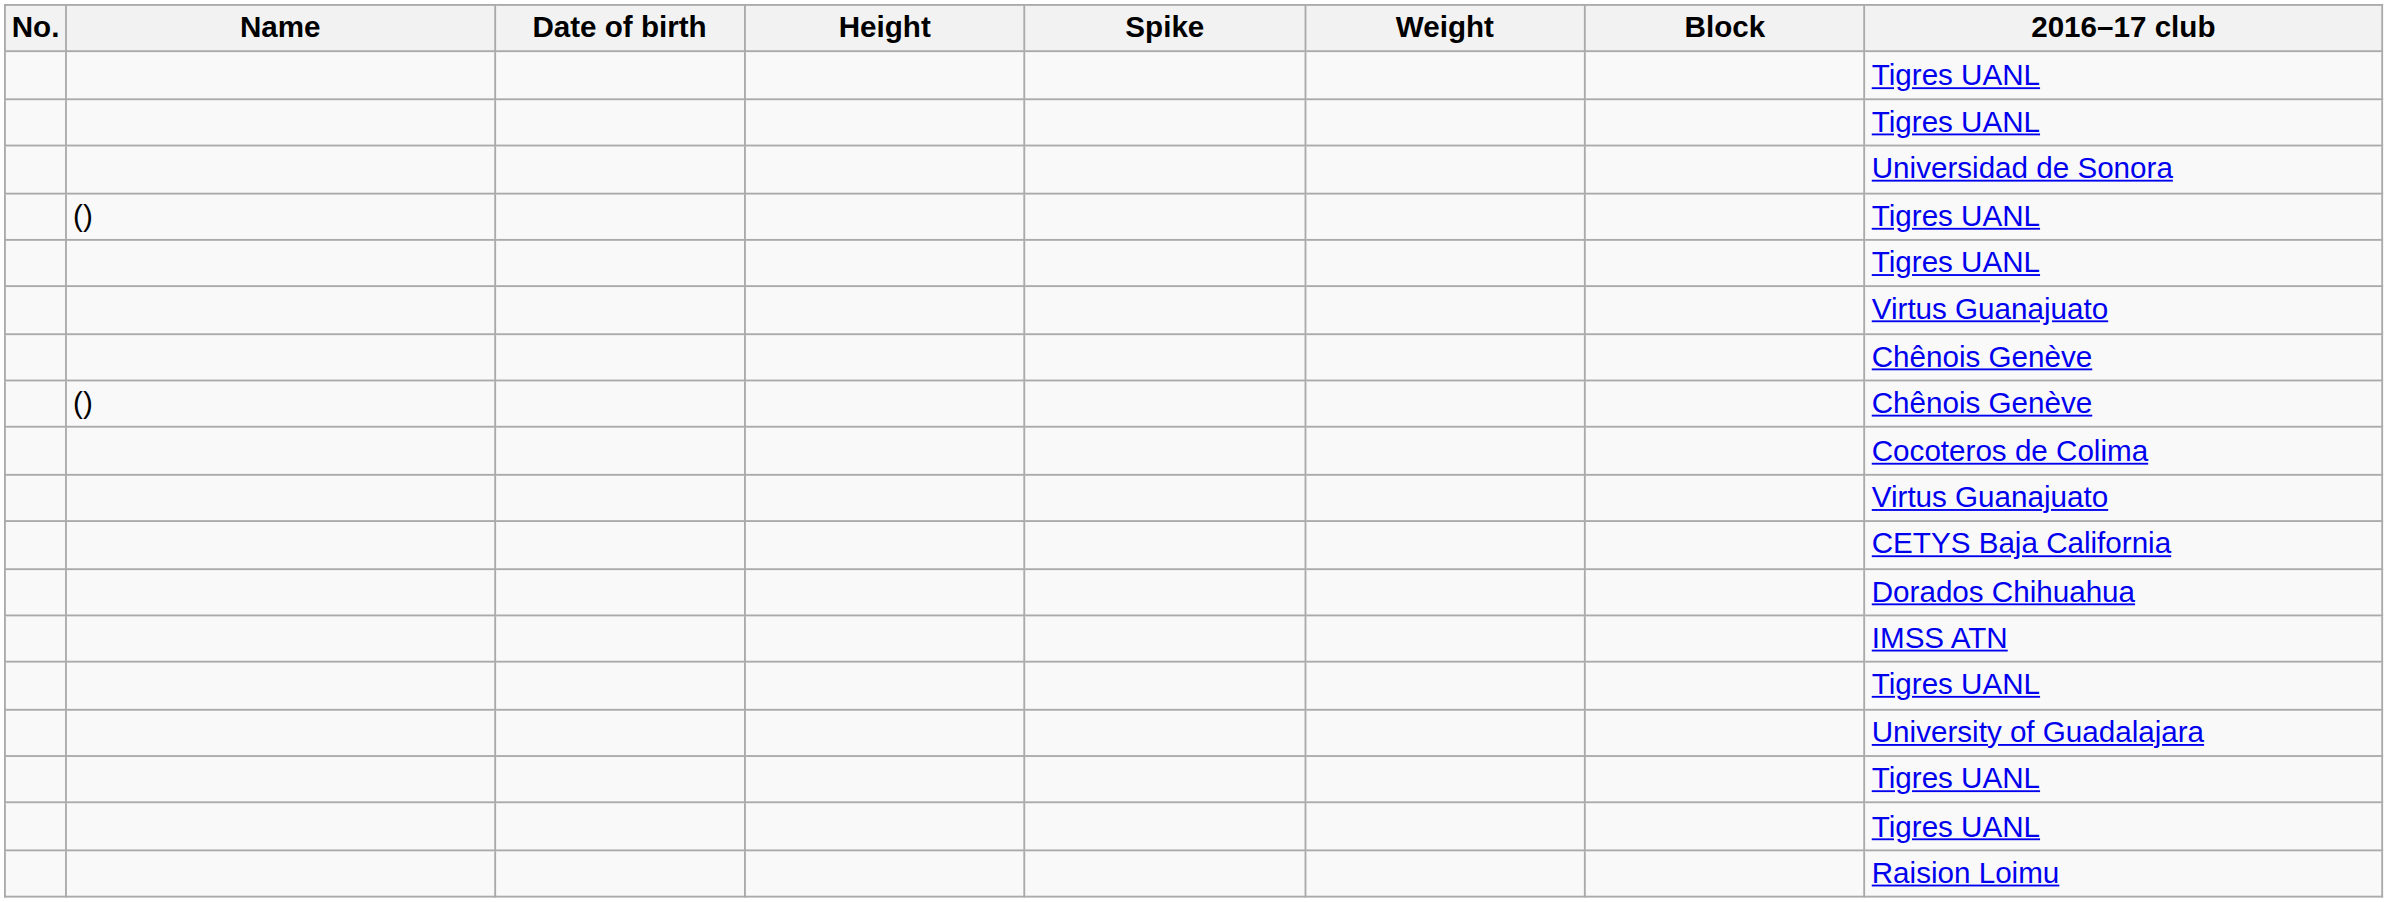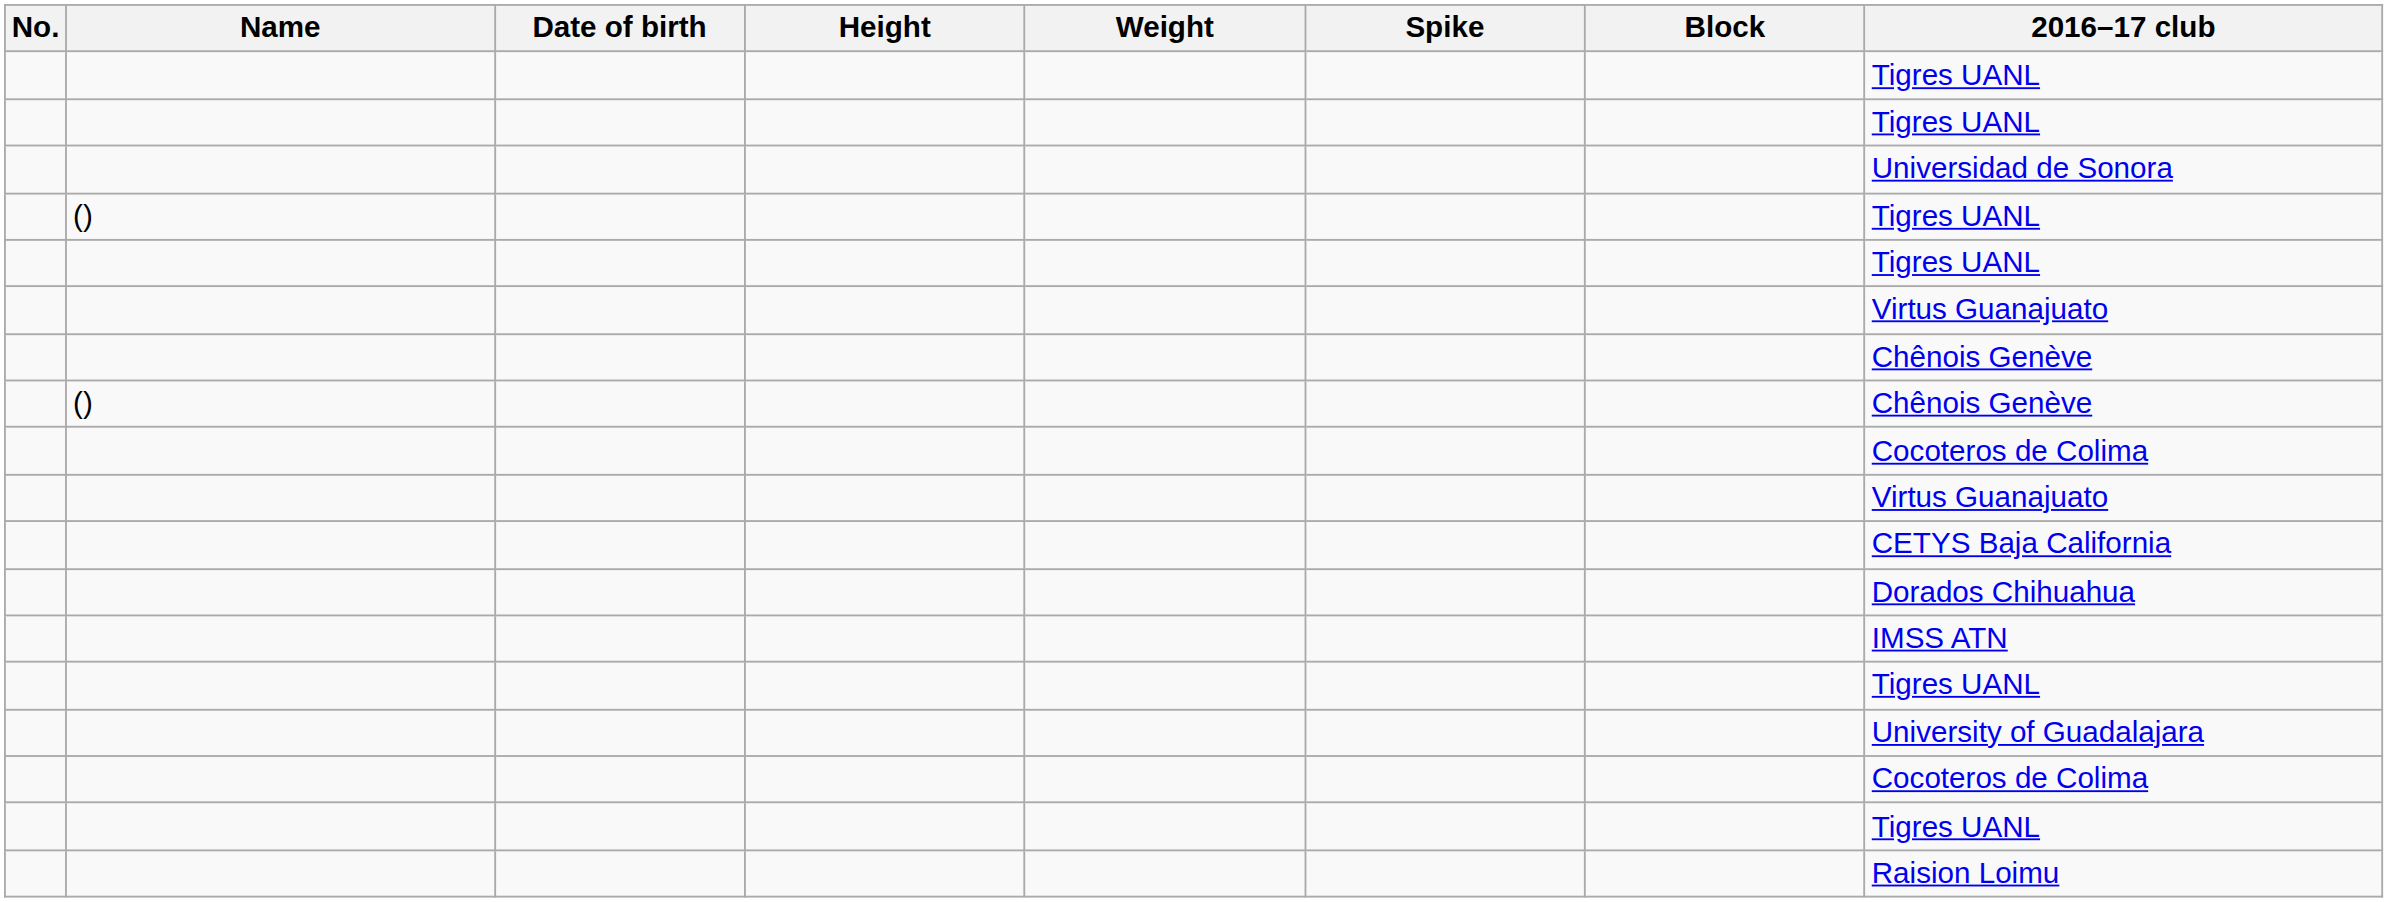columns swapped: (1445, 27) <-> (1165, 27)
(1956, 779) Tigres UANL -> (2010, 779) Cocoteros de Colima
